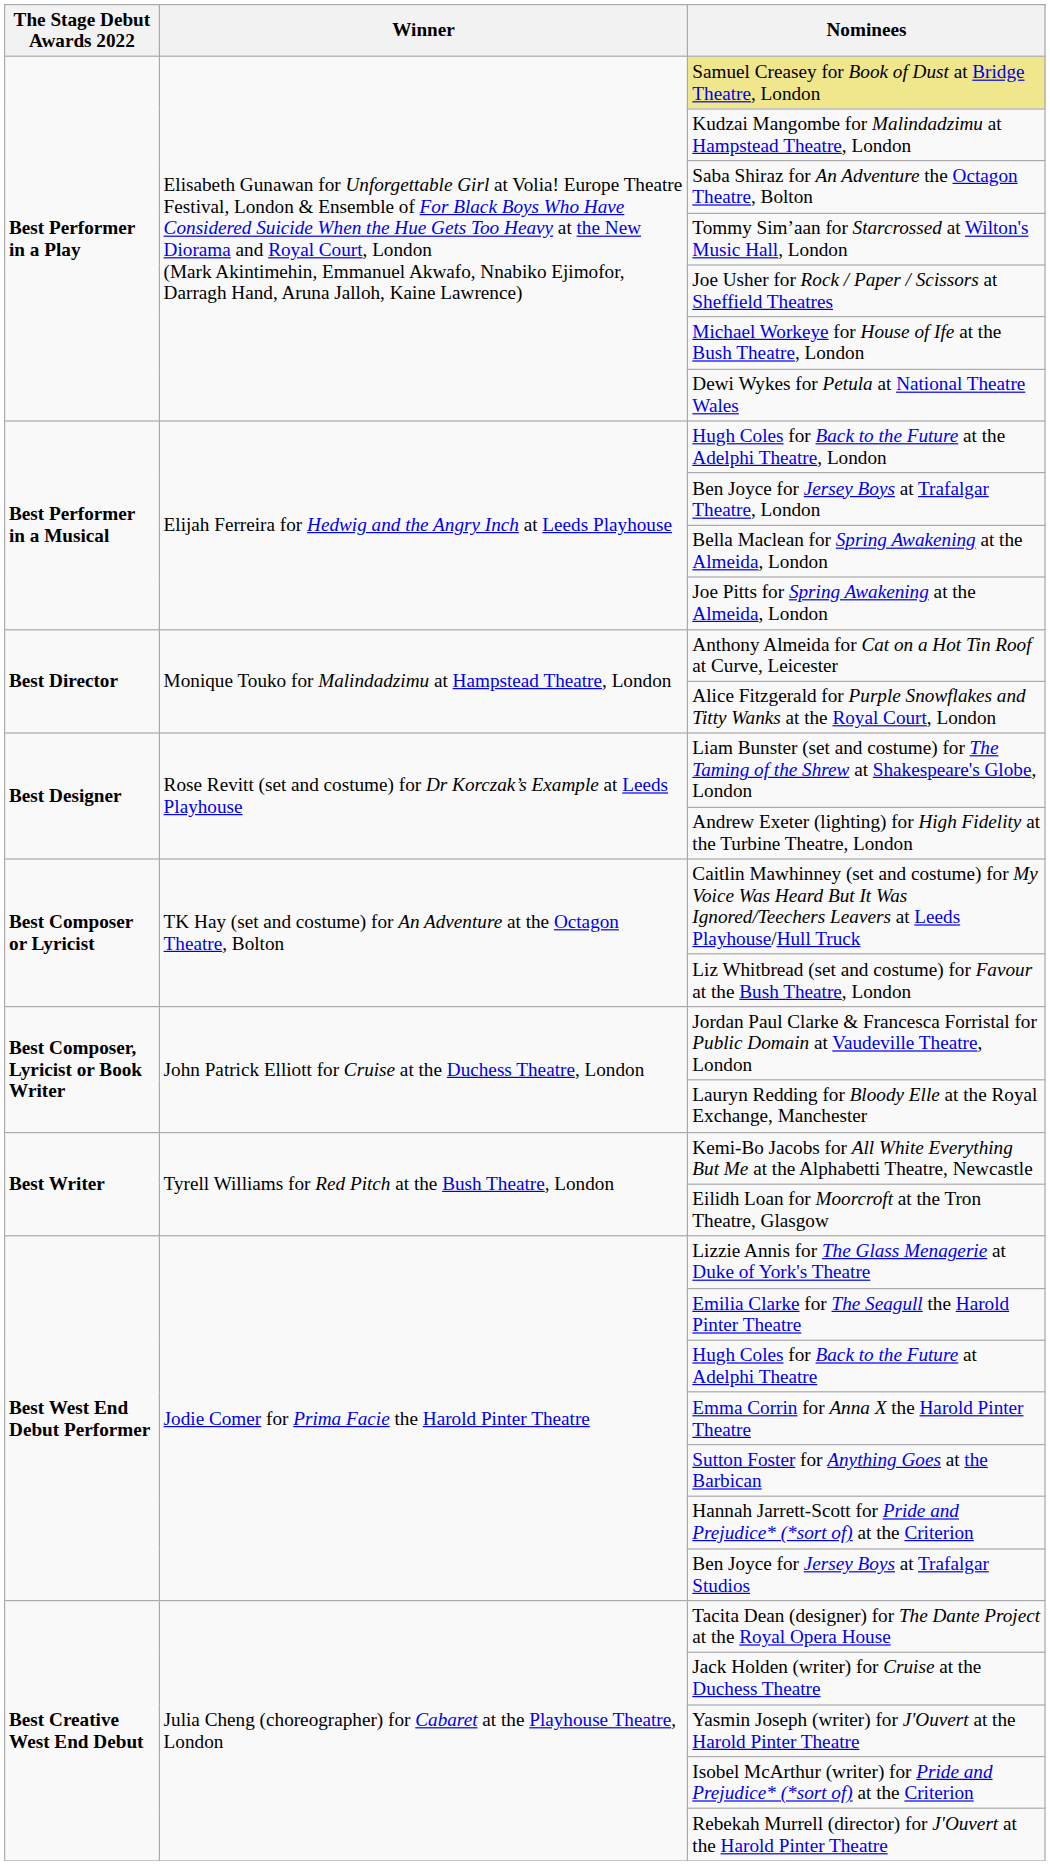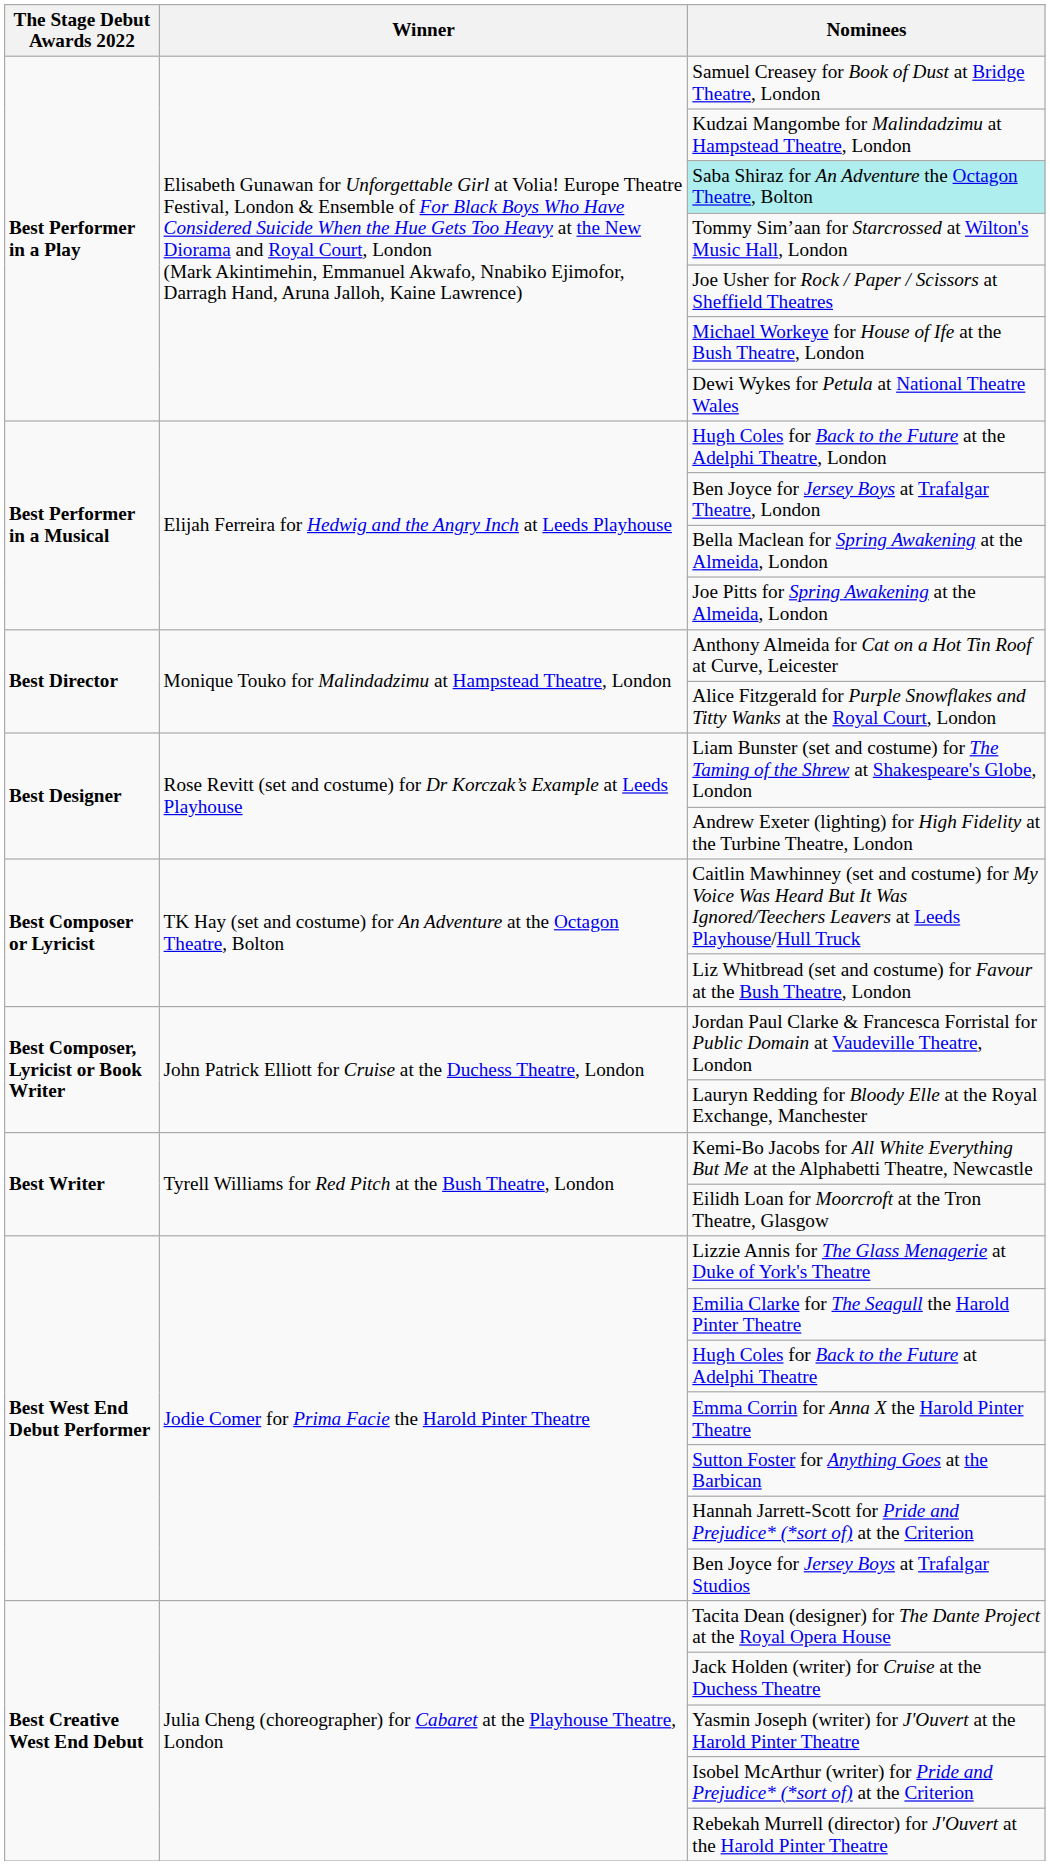(858, 82) khaki background -> (858, 82) no background
(855, 186) no background -> (855, 186) paleturquoise background
